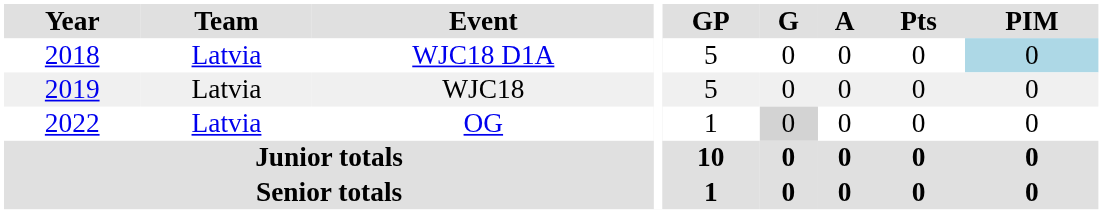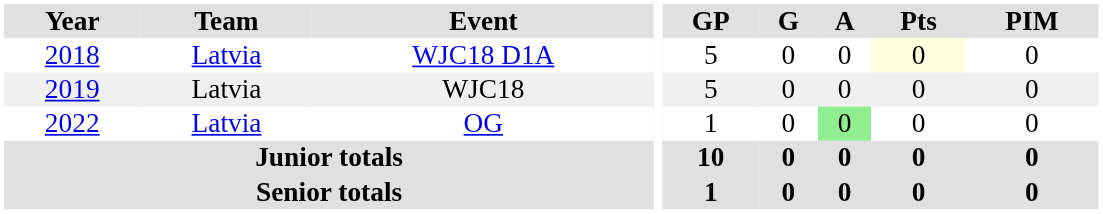(919, 54) no background -> (919, 54) lightyellow background
(1032, 54) lightblue background -> (1032, 54) no background
(788, 123) lightgrey background -> (788, 123) no background
(845, 123) no background -> (845, 123) lightgreen background
